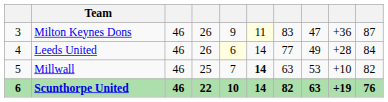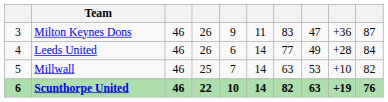(260, 32) lightyellow background -> (260, 32) no background
(233, 50) lightyellow background -> (233, 50) no background
(260, 69) bold -> (260, 69) normal
